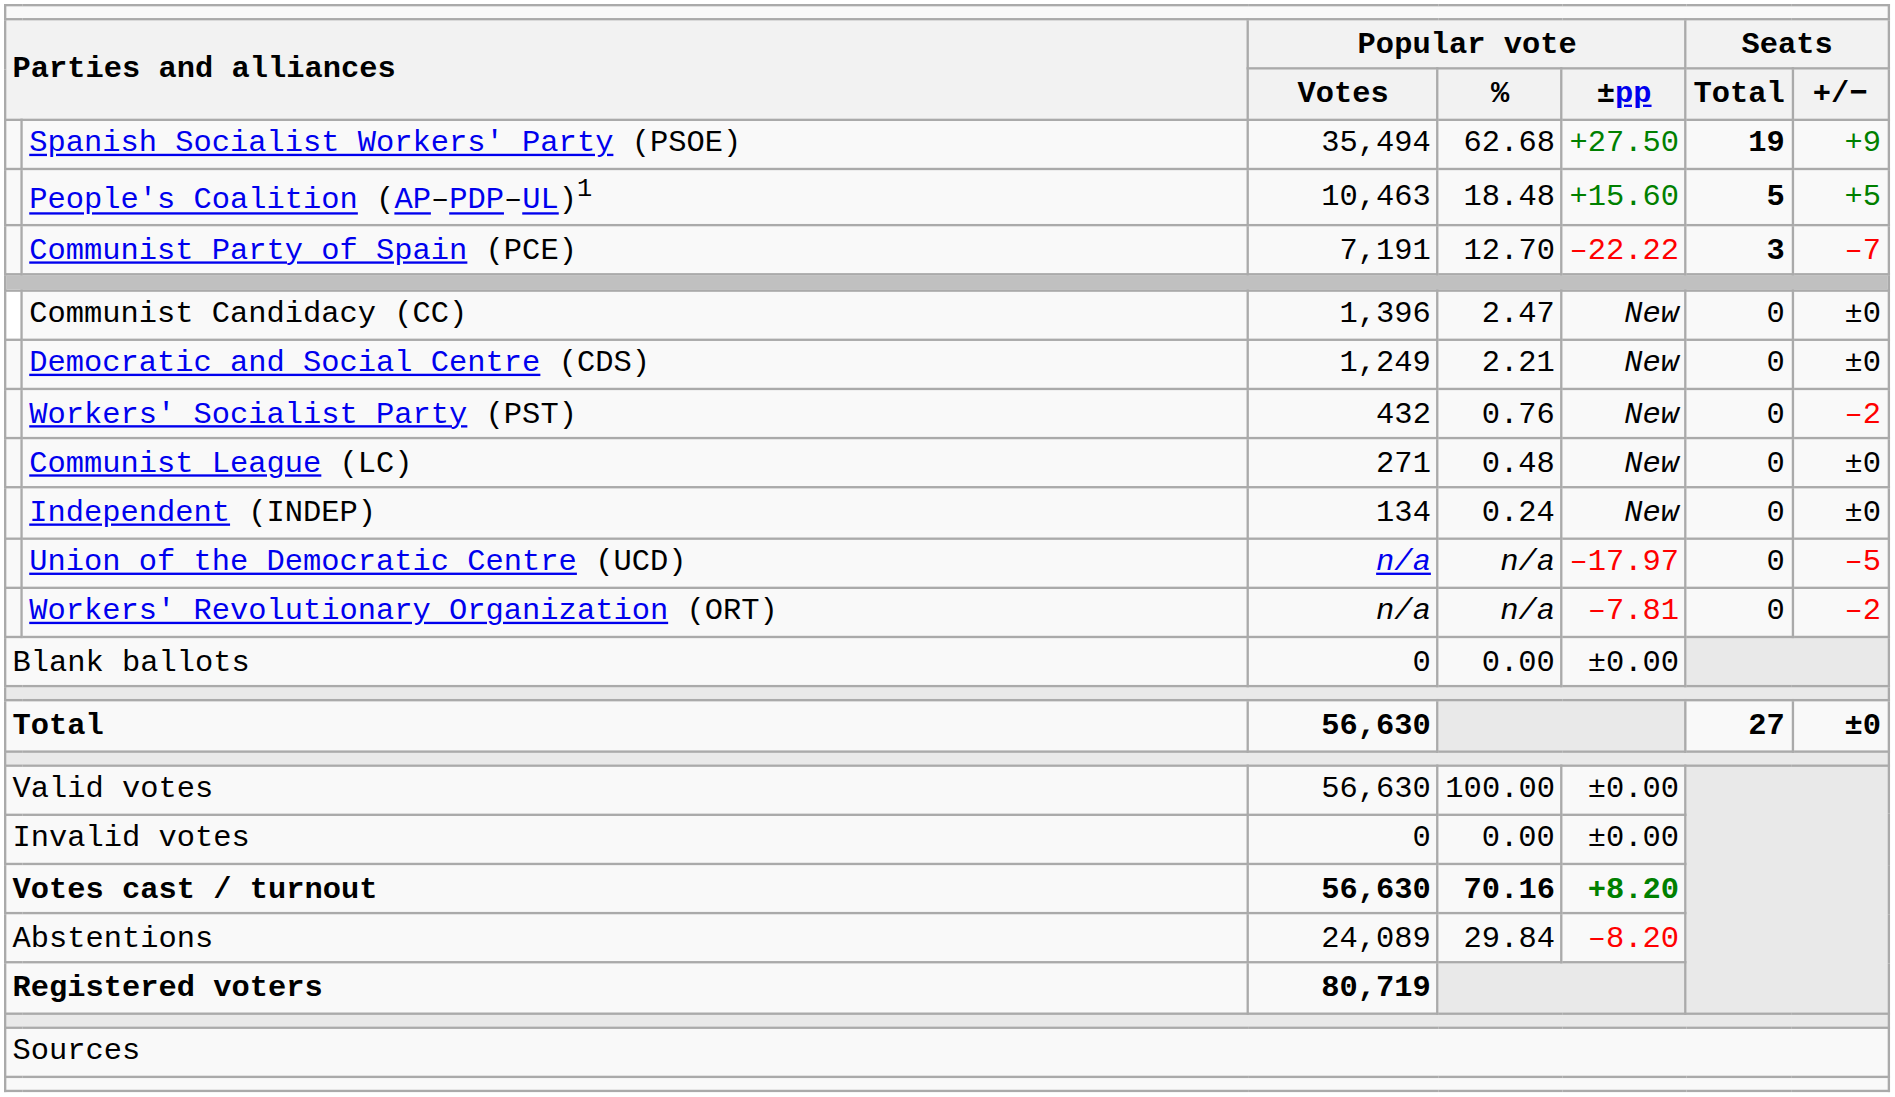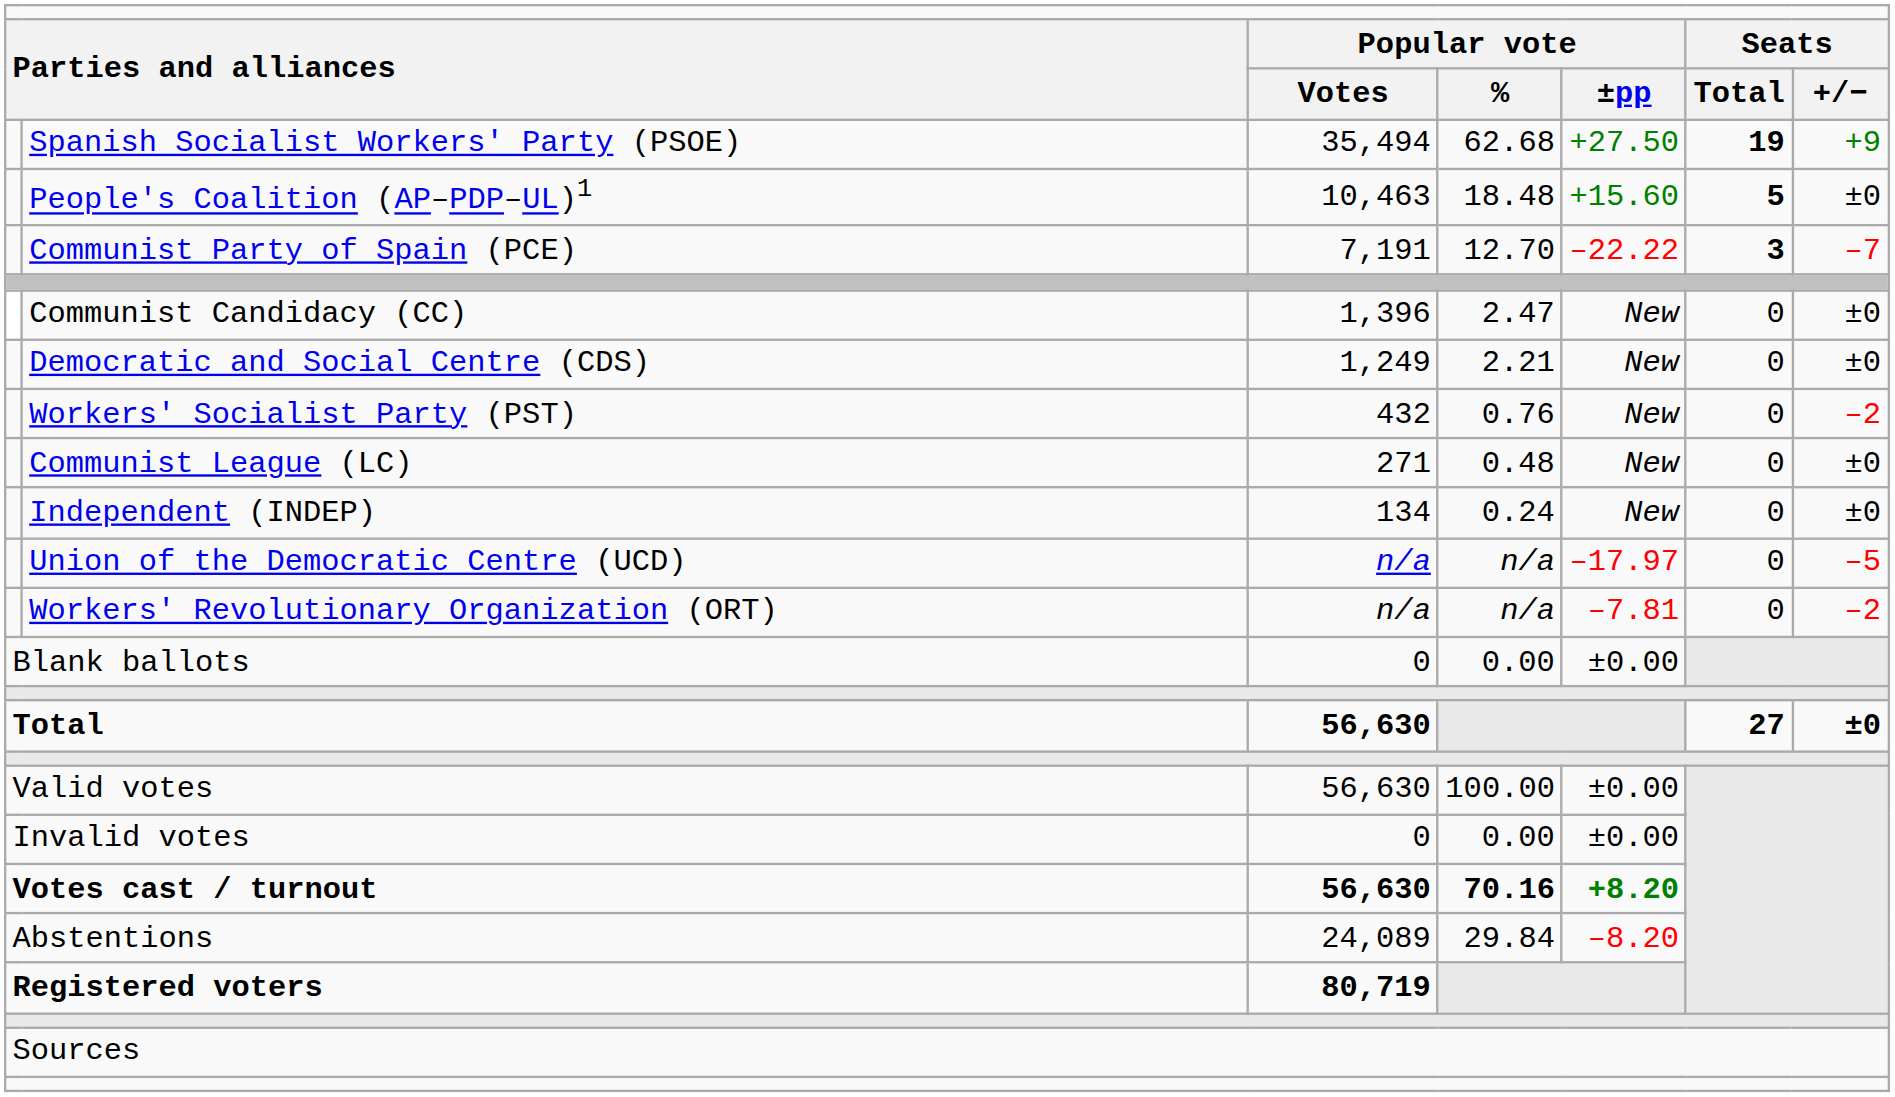(1863, 197) +5 -> (1863, 197) ±0
